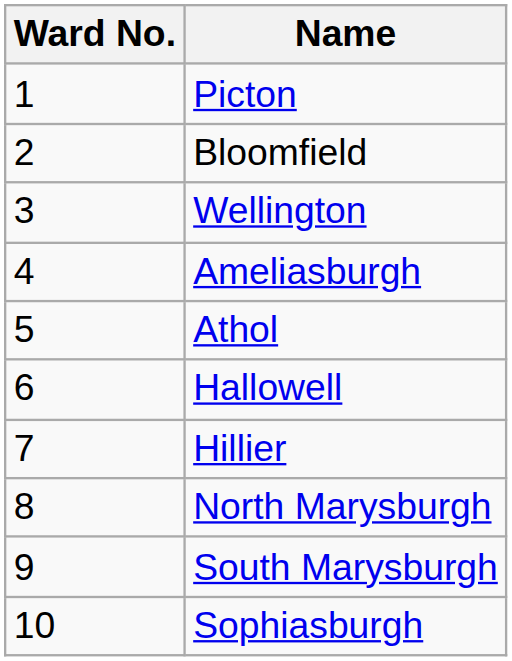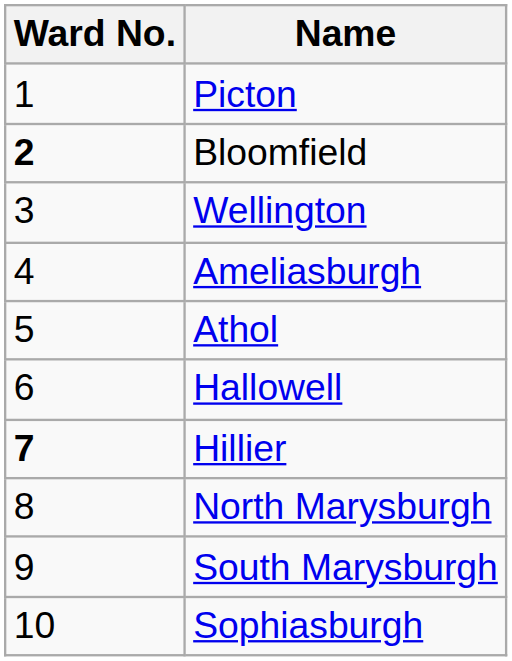(24, 152) normal -> (24, 152) bold
(24, 447) normal -> (24, 447) bold
